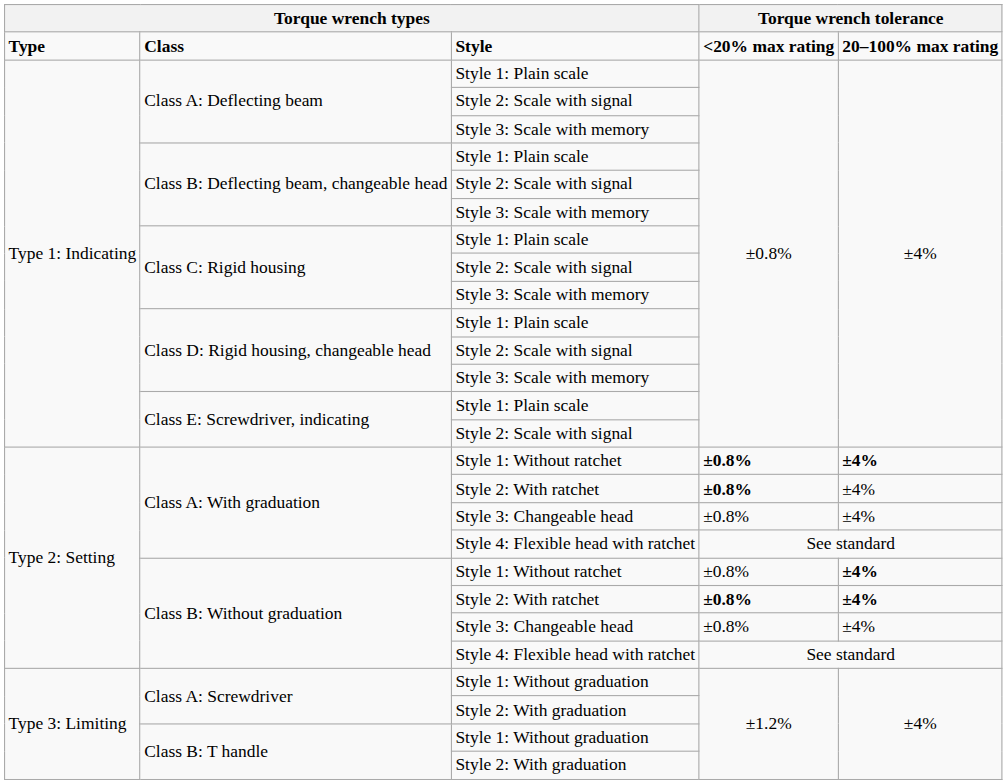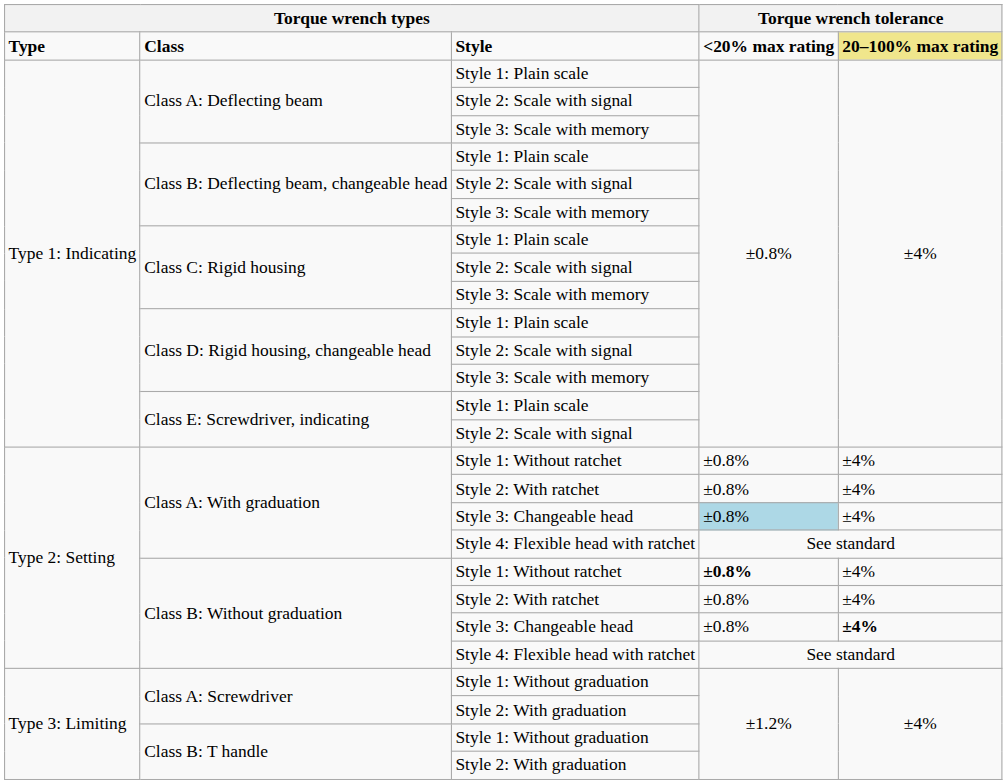(920, 45) no background -> (920, 45) khaki background
(728, 460) bold -> (726, 460) normal
(860, 460) bold -> (859, 460) normal
(728, 488) bold -> (726, 488) normal
(726, 516) no background -> (726, 516) lightblue background
(726, 571) normal -> (728, 571) bold
(860, 571) bold -> (859, 571) normal
(728, 599) bold -> (726, 599) normal
(860, 599) bold -> (859, 599) normal
(859, 626) normal -> (860, 626) bold
